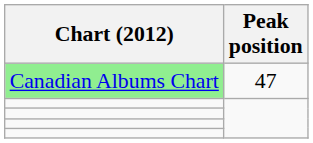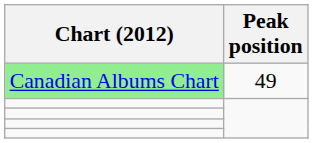(266, 80) 47 -> (266, 80) 49
